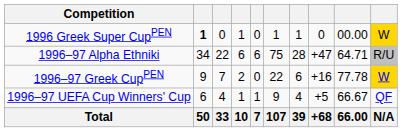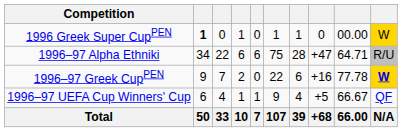(384, 76) normal -> (384, 76) bold
